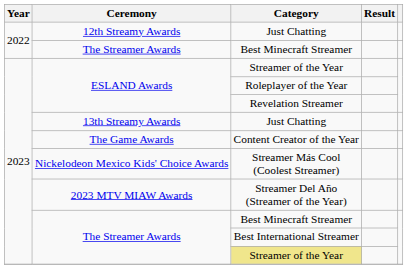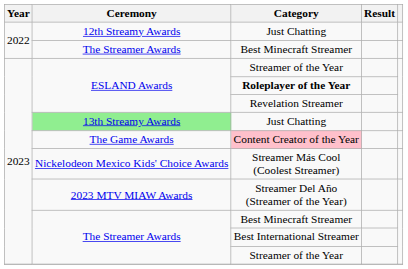(296, 85) normal -> (296, 85) bold
(132, 121) no background -> (132, 121) lightgreen background
(296, 139) no background -> (296, 139) pink background
(296, 255) khaki background -> (296, 255) no background
